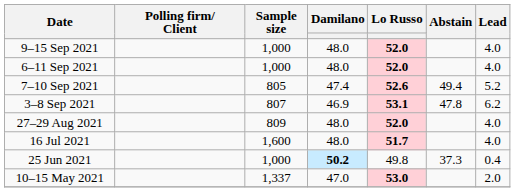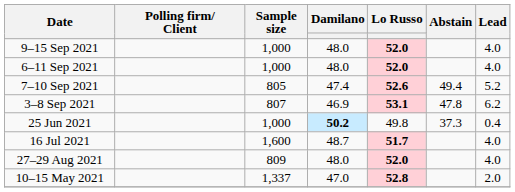rows swapped: (60, 122) <-> (60, 159)
(338, 140) 48.0 -> (338, 140) 48.7
(397, 177) 53.0 -> (397, 177) 52.8
